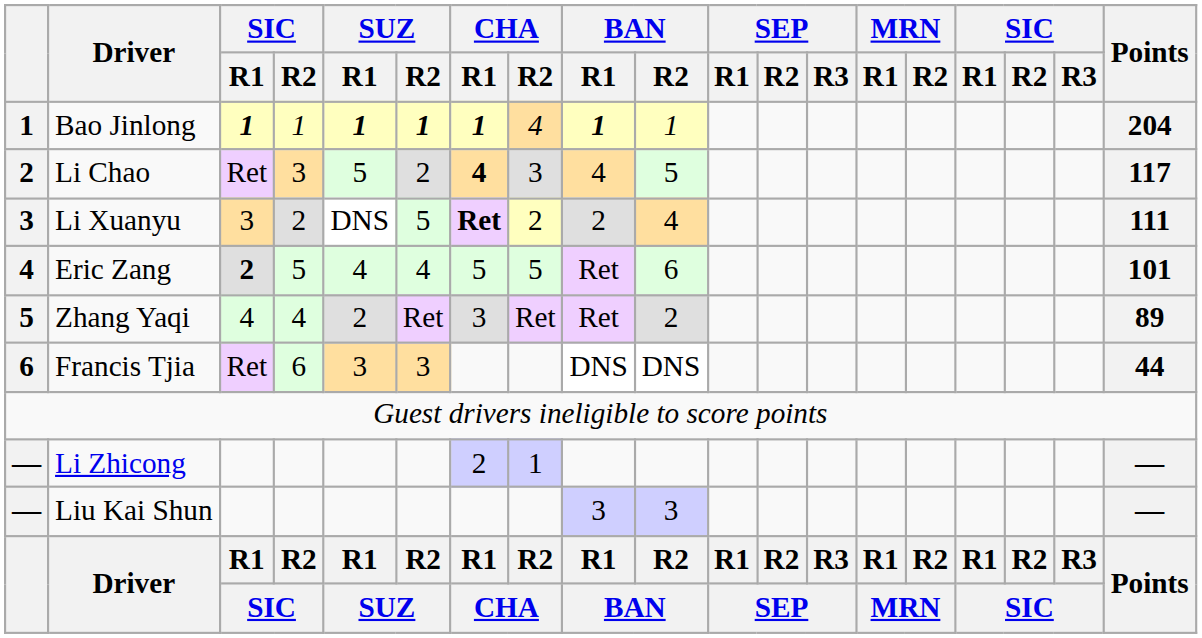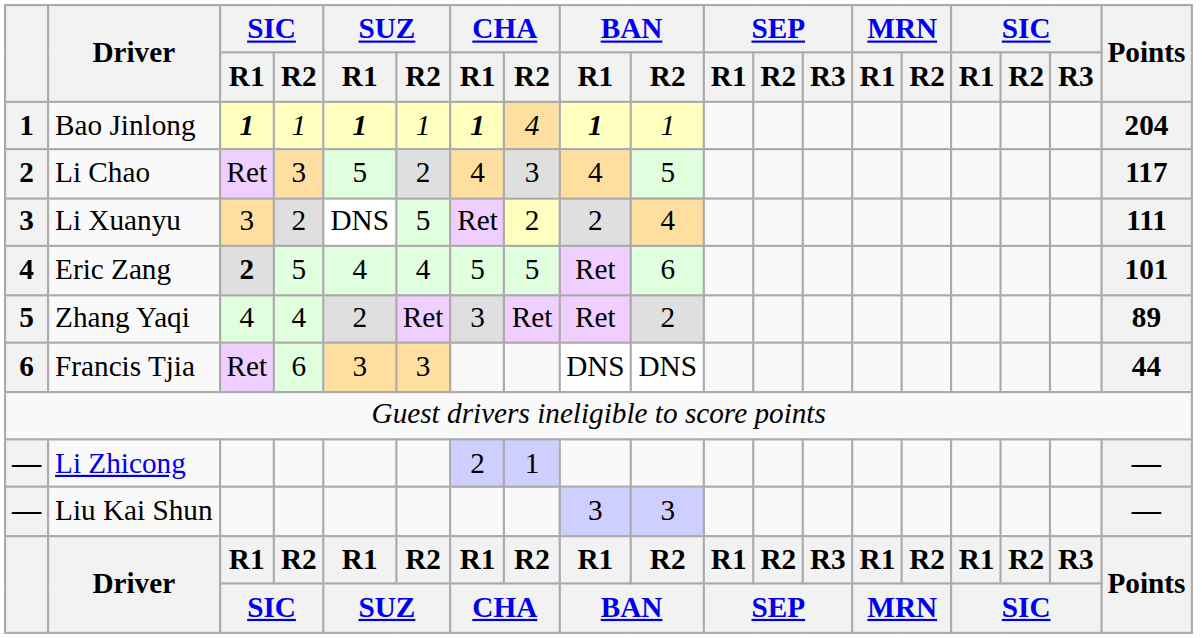(423, 124) bold -> (423, 124) normal
(479, 172) bold -> (478, 172) normal
(479, 221) bold -> (478, 221) normal
